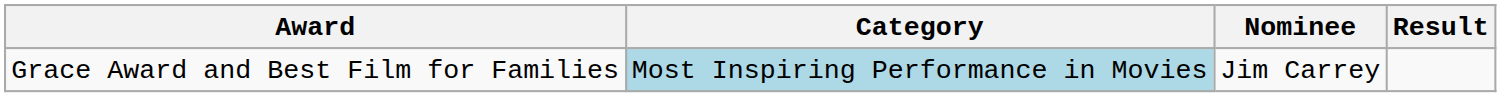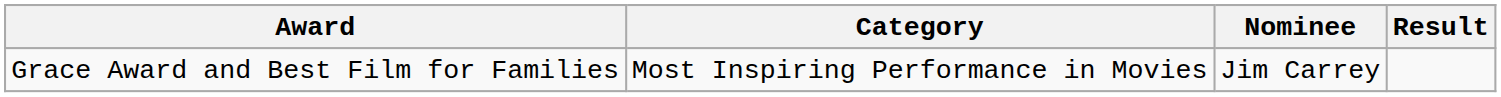(920, 70) lightblue background -> (920, 70) no background
